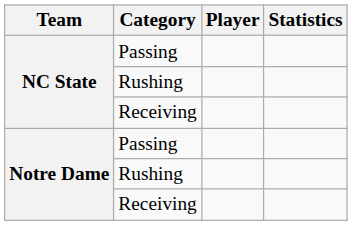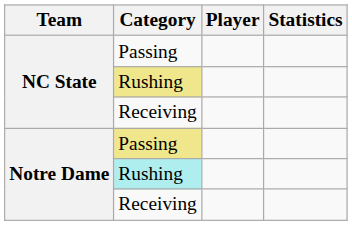(151, 81) no background -> (151, 81) khaki background
(148, 143) no background -> (148, 143) khaki background
(151, 173) no background -> (151, 173) paleturquoise background
